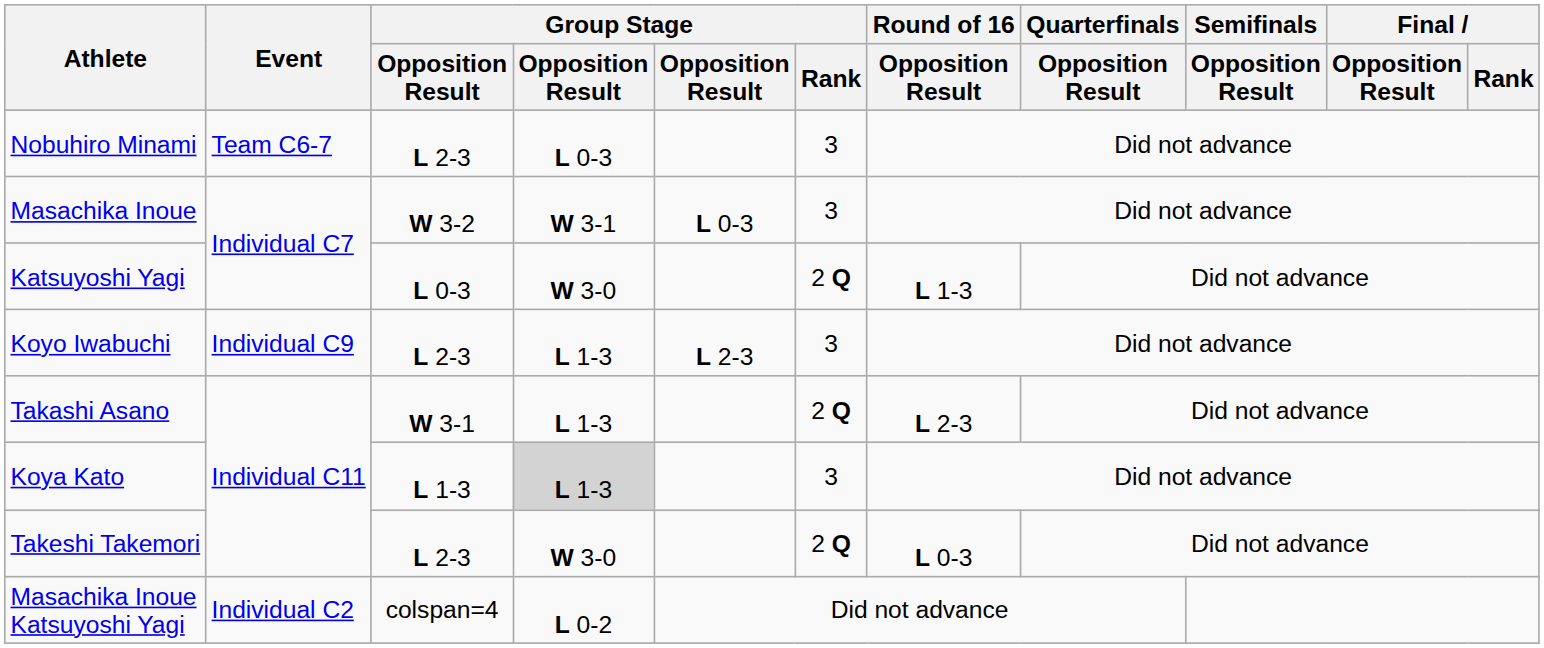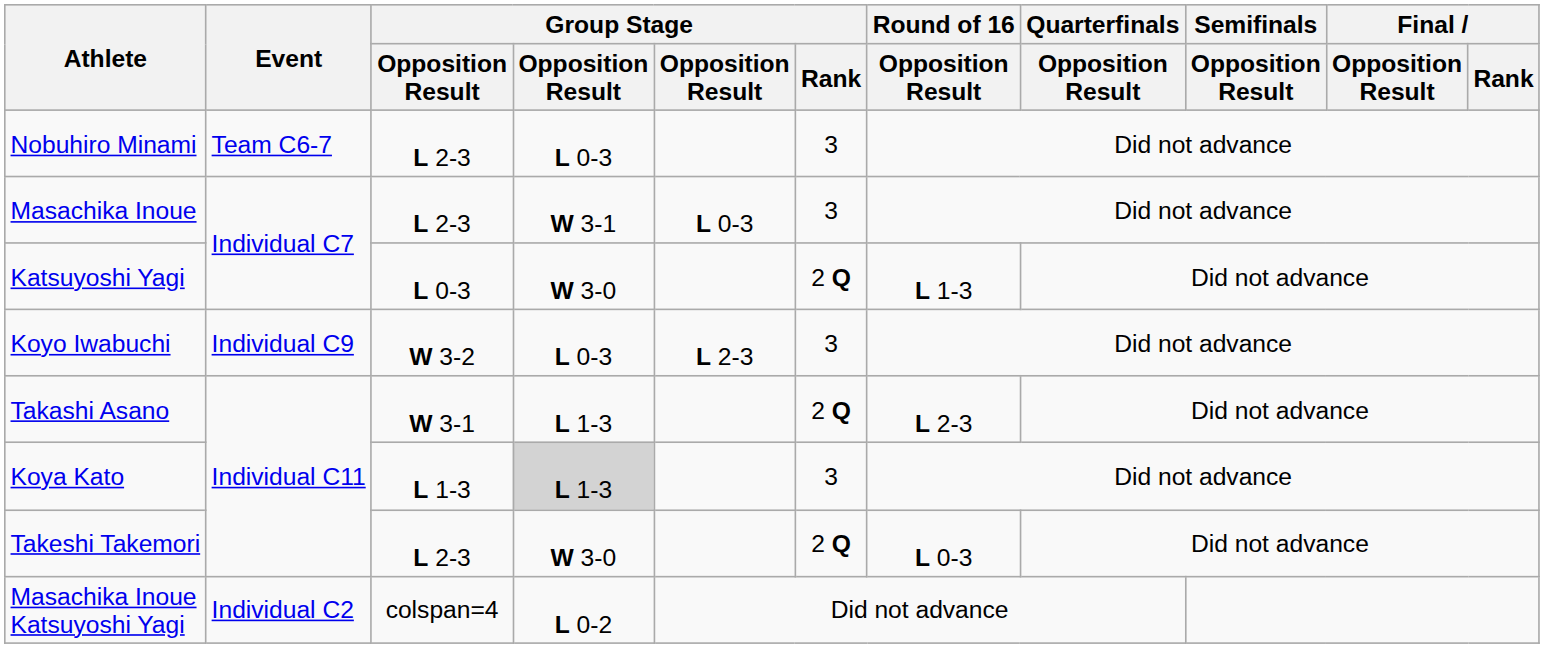(442, 224) W 3-2 -> (442, 224) L 2-3
(442, 357) L 2-3 -> (442, 357) W 3-2
(583, 357) L 1-3 -> (583, 357) L 0-3
